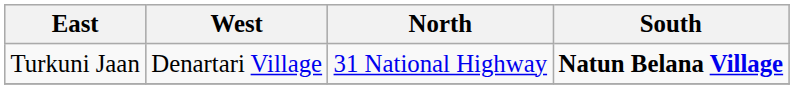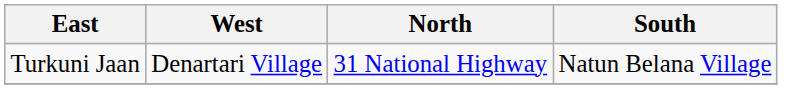(671, 63) bold -> (665, 63) normal
